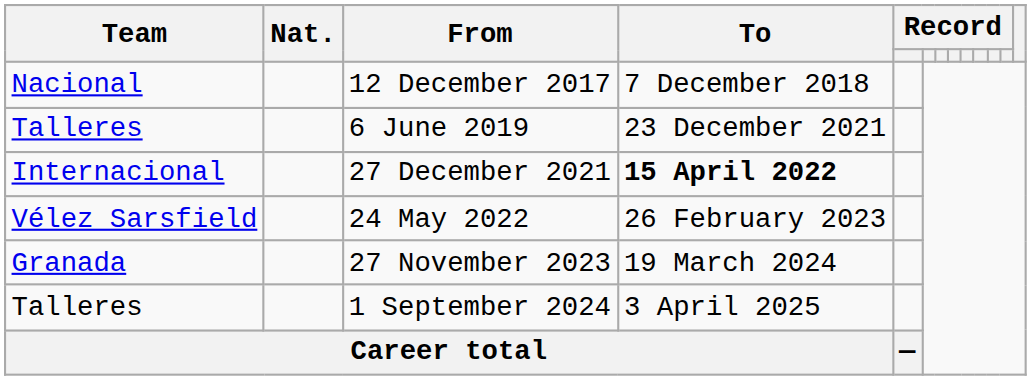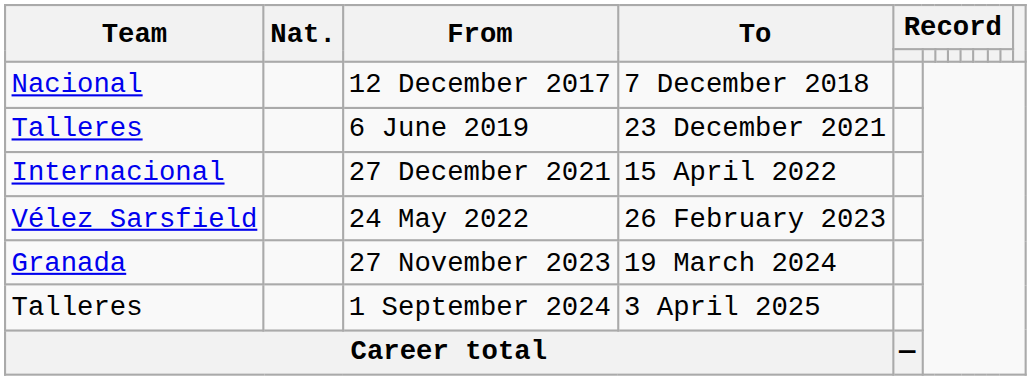(730, 174) bold -> (730, 174) normal
